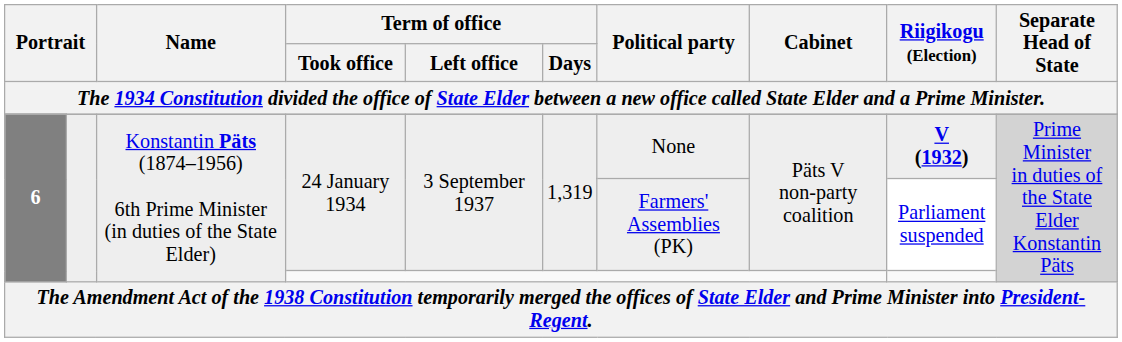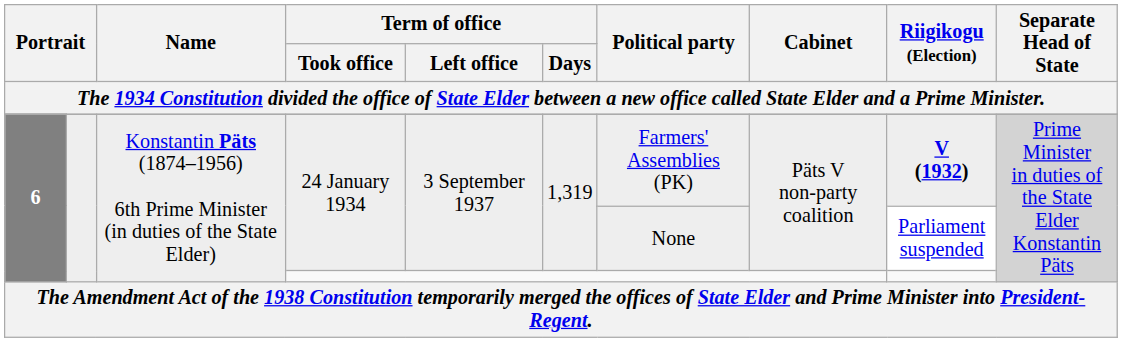(673, 146) None -> (673, 159) Farmers' Assemblies (PK)
(673, 224) Farmers' Assemblies (PK) -> (673, 238) None
